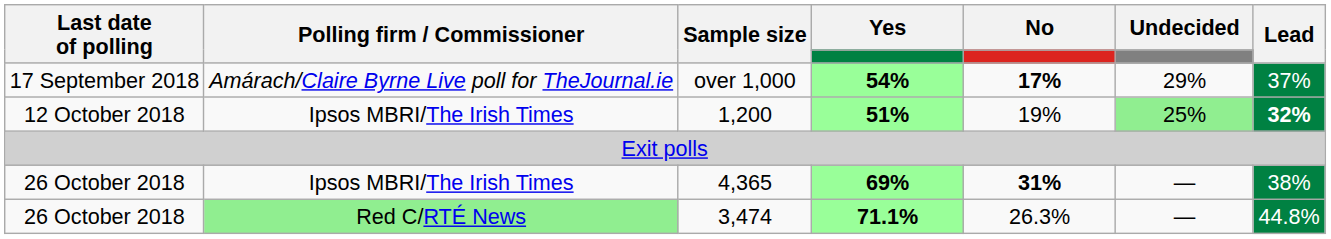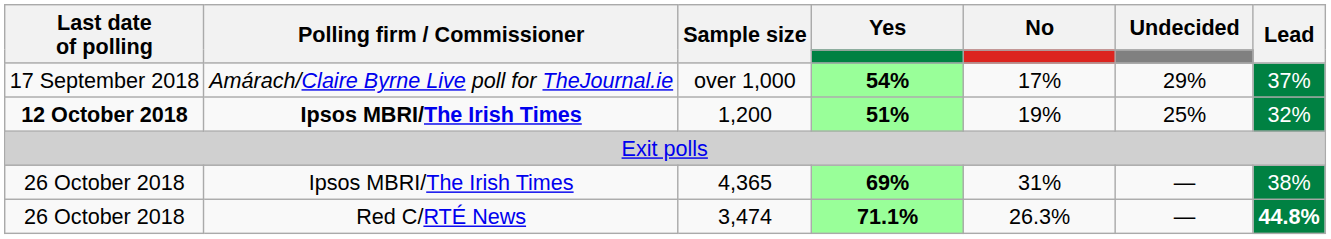(1040, 80) bold -> (1040, 80) normal
(104, 114) normal -> (104, 114) bold
(441, 114) normal -> (441, 114) bold
(1185, 114) lightgreen background -> (1185, 114) no background
(1289, 114) bold -> (1289, 114) normal
(1040, 183) bold -> (1040, 183) normal
(441, 217) lightgreen background -> (441, 217) no background
(1289, 217) normal -> (1289, 217) bold
